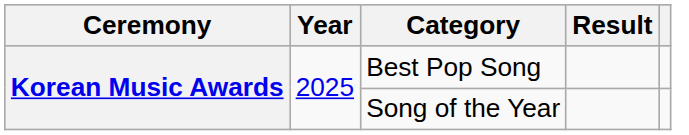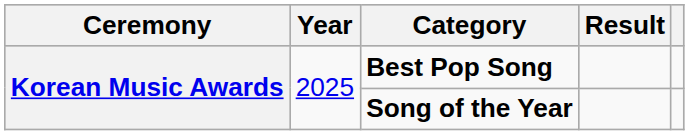(454, 66) normal -> (459, 66) bold
(463, 108) normal -> (469, 108) bold
